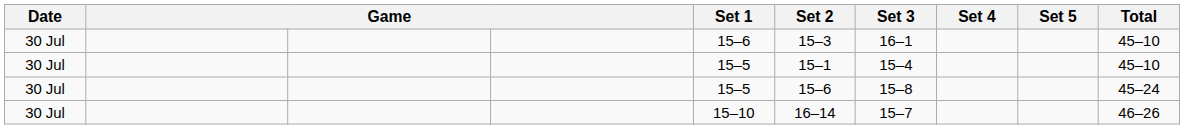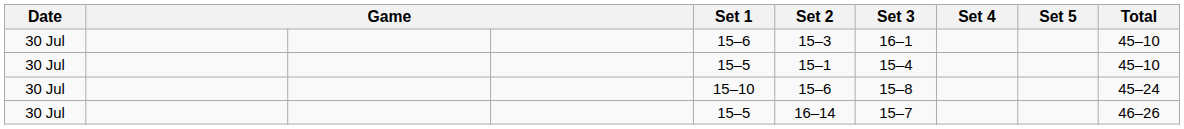(734, 88) 15–5 -> (734, 88) 15–10
(734, 112) 15–10 -> (734, 112) 15–5
